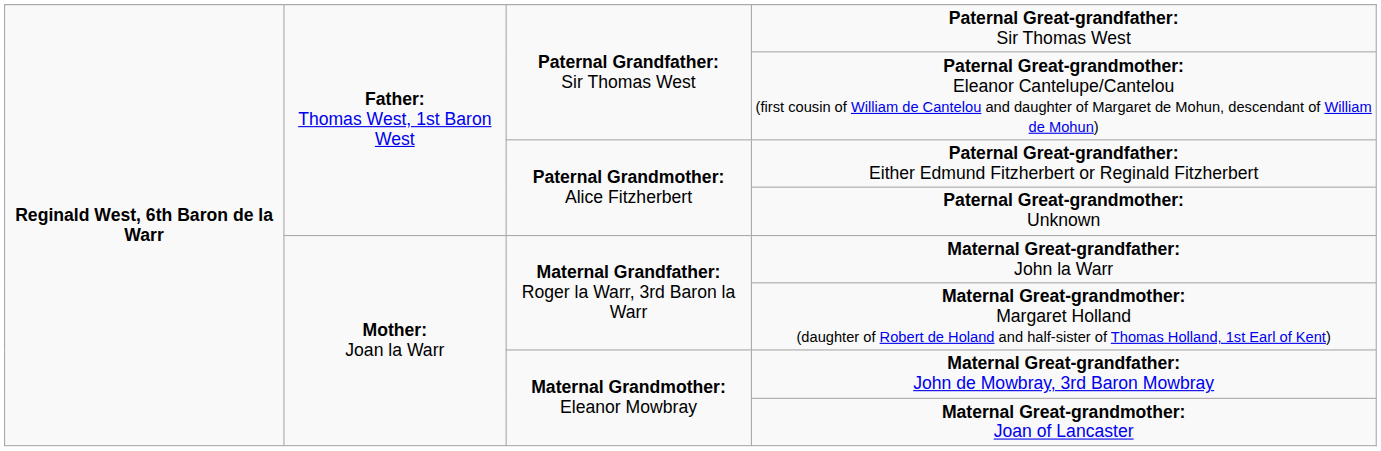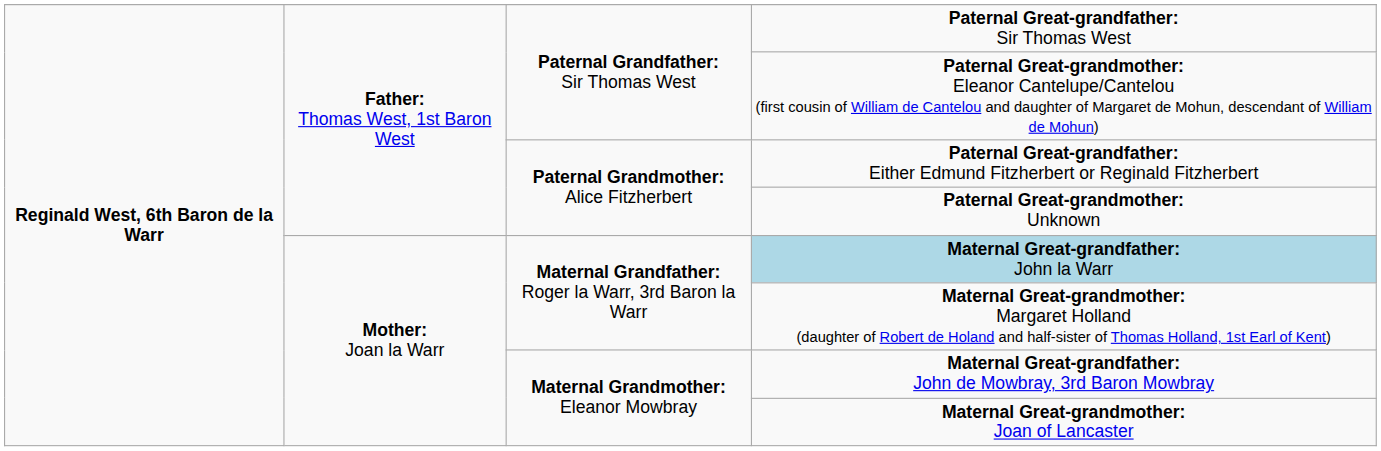(1064, 258) no background -> (1064, 258) lightblue background
